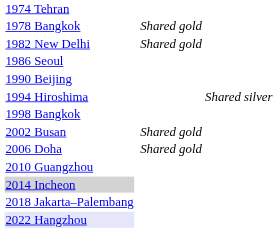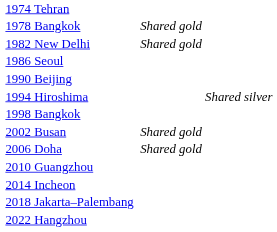(40, 184) lightgrey background -> (40, 184) no background
(46, 219) lavender background -> (46, 219) no background
